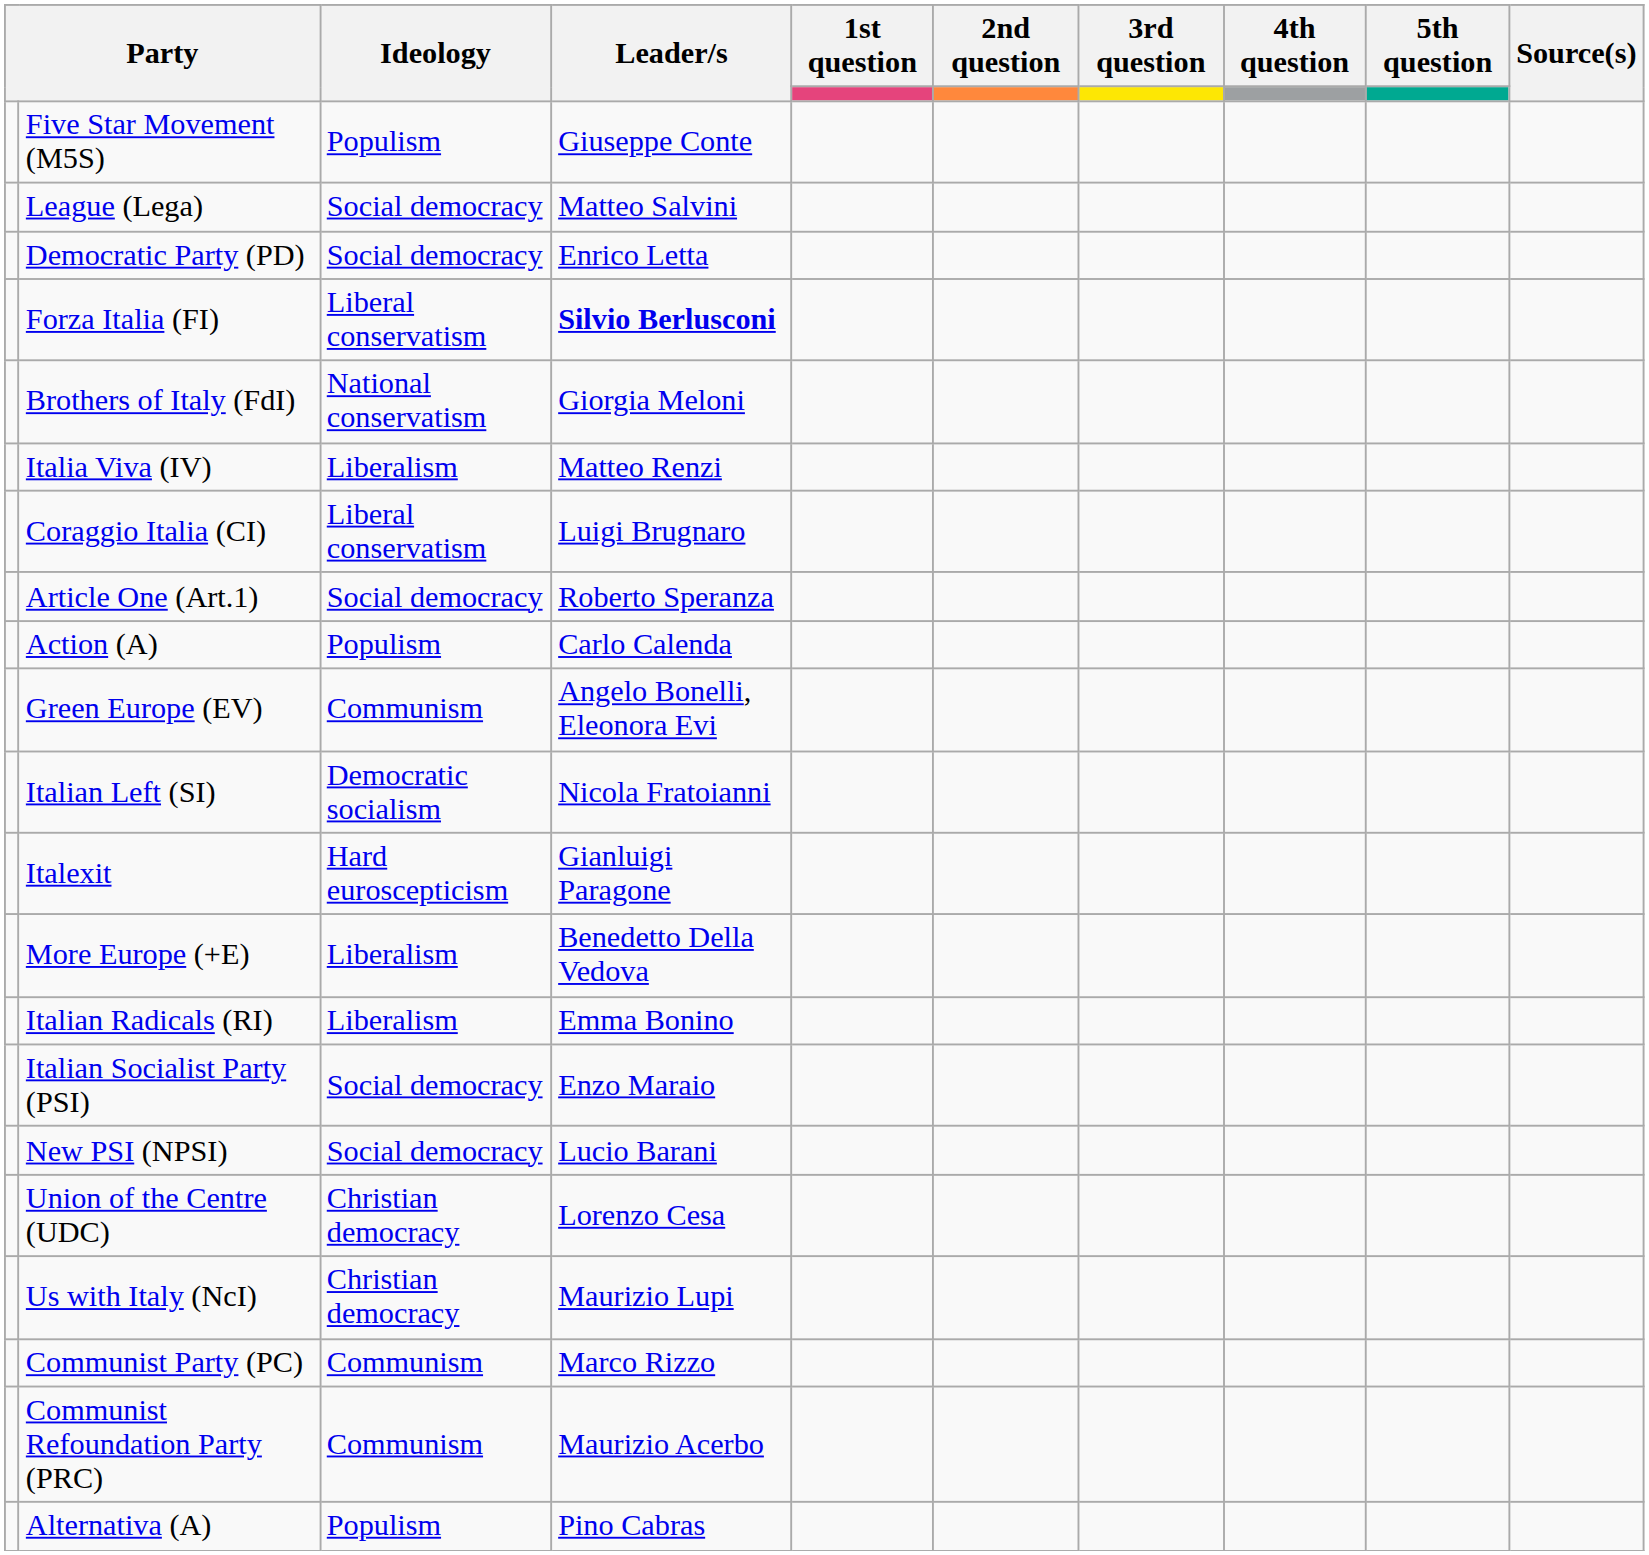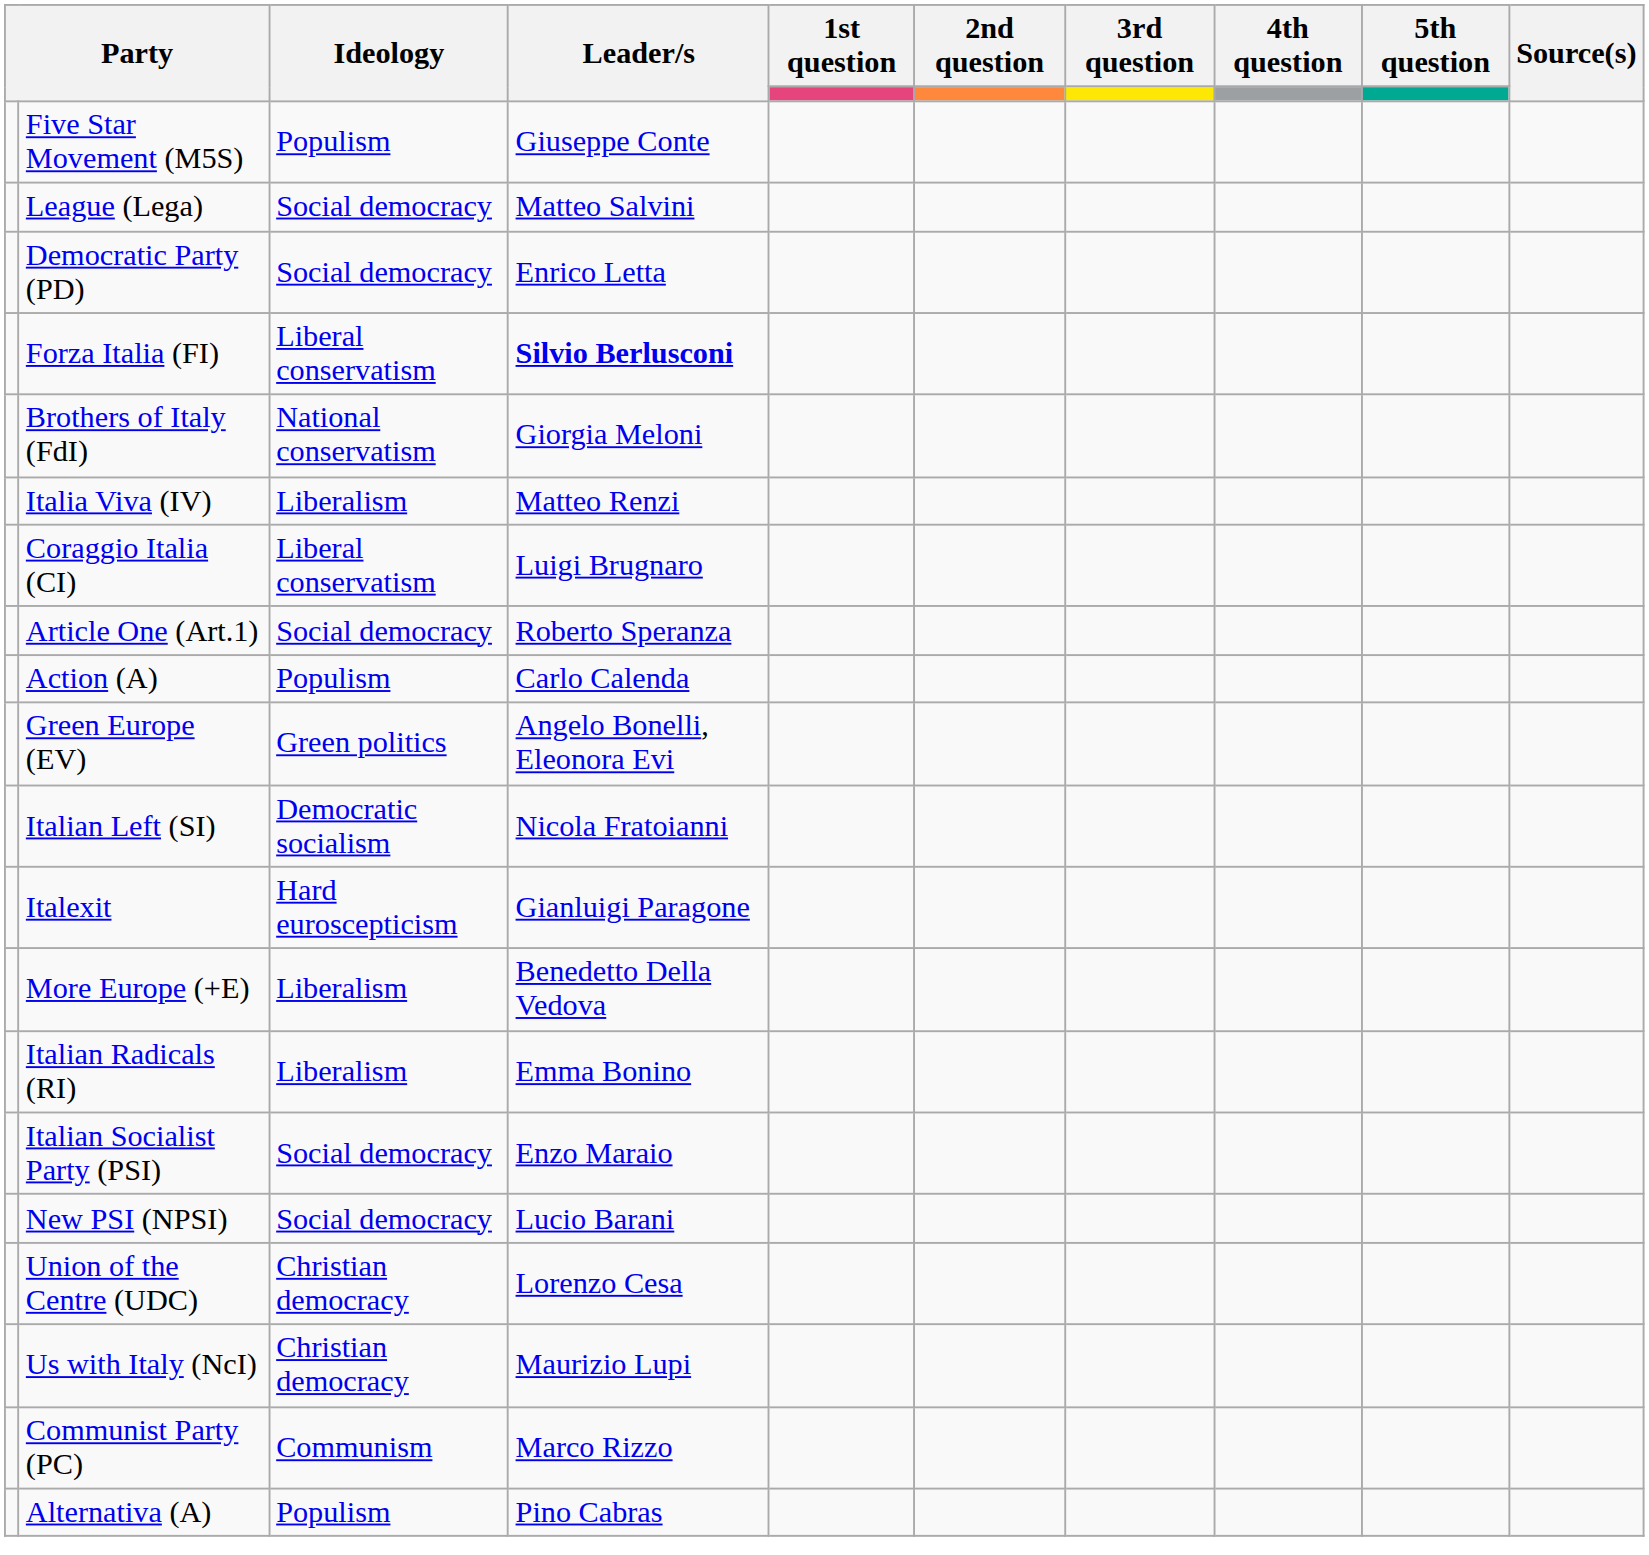(405, 709) Communism -> (361, 743) Green politics
- row: (144, 1443)
